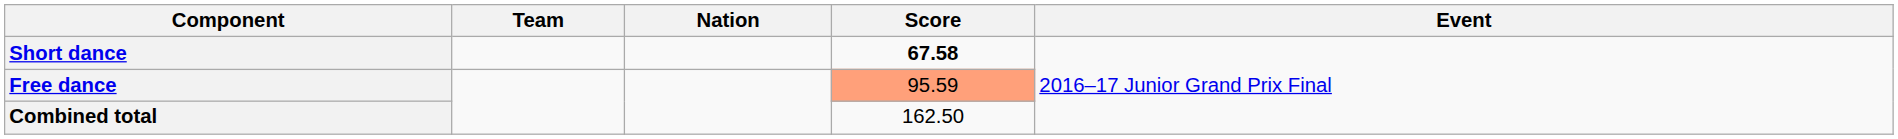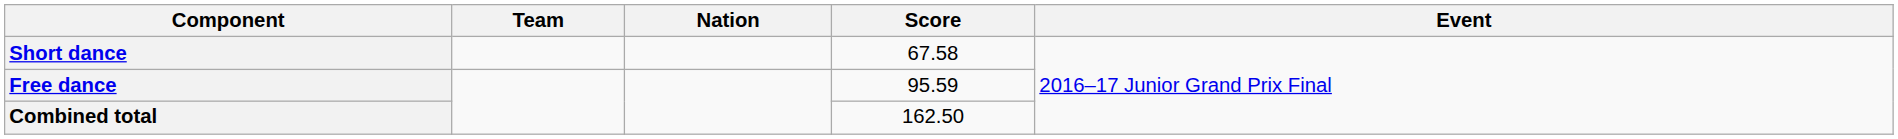(933, 52) bold -> (933, 52) normal
(933, 85) lightsalmon background -> (933, 85) no background
